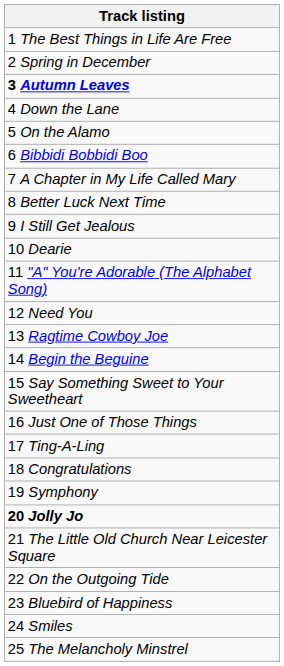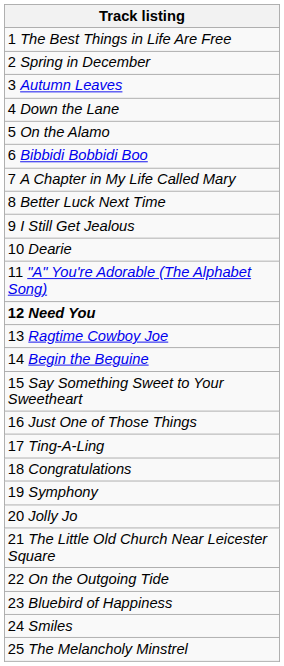(69, 86) bold -> (65, 86) normal
(50, 312) normal -> (52, 312) bold
(45, 516) bold -> (43, 516) normal
